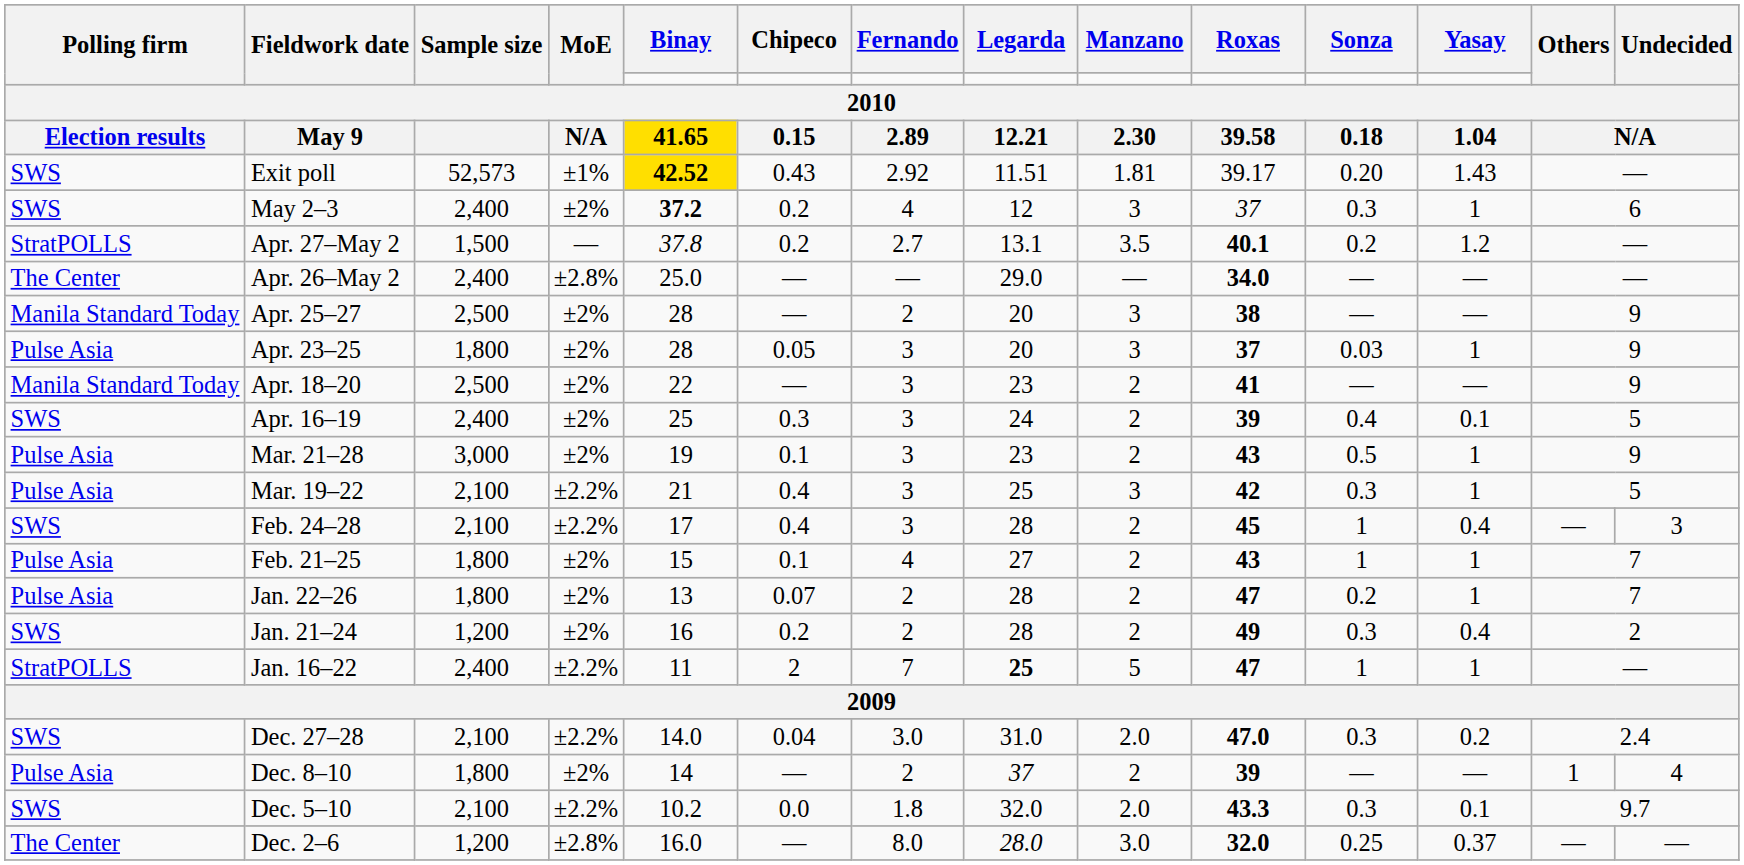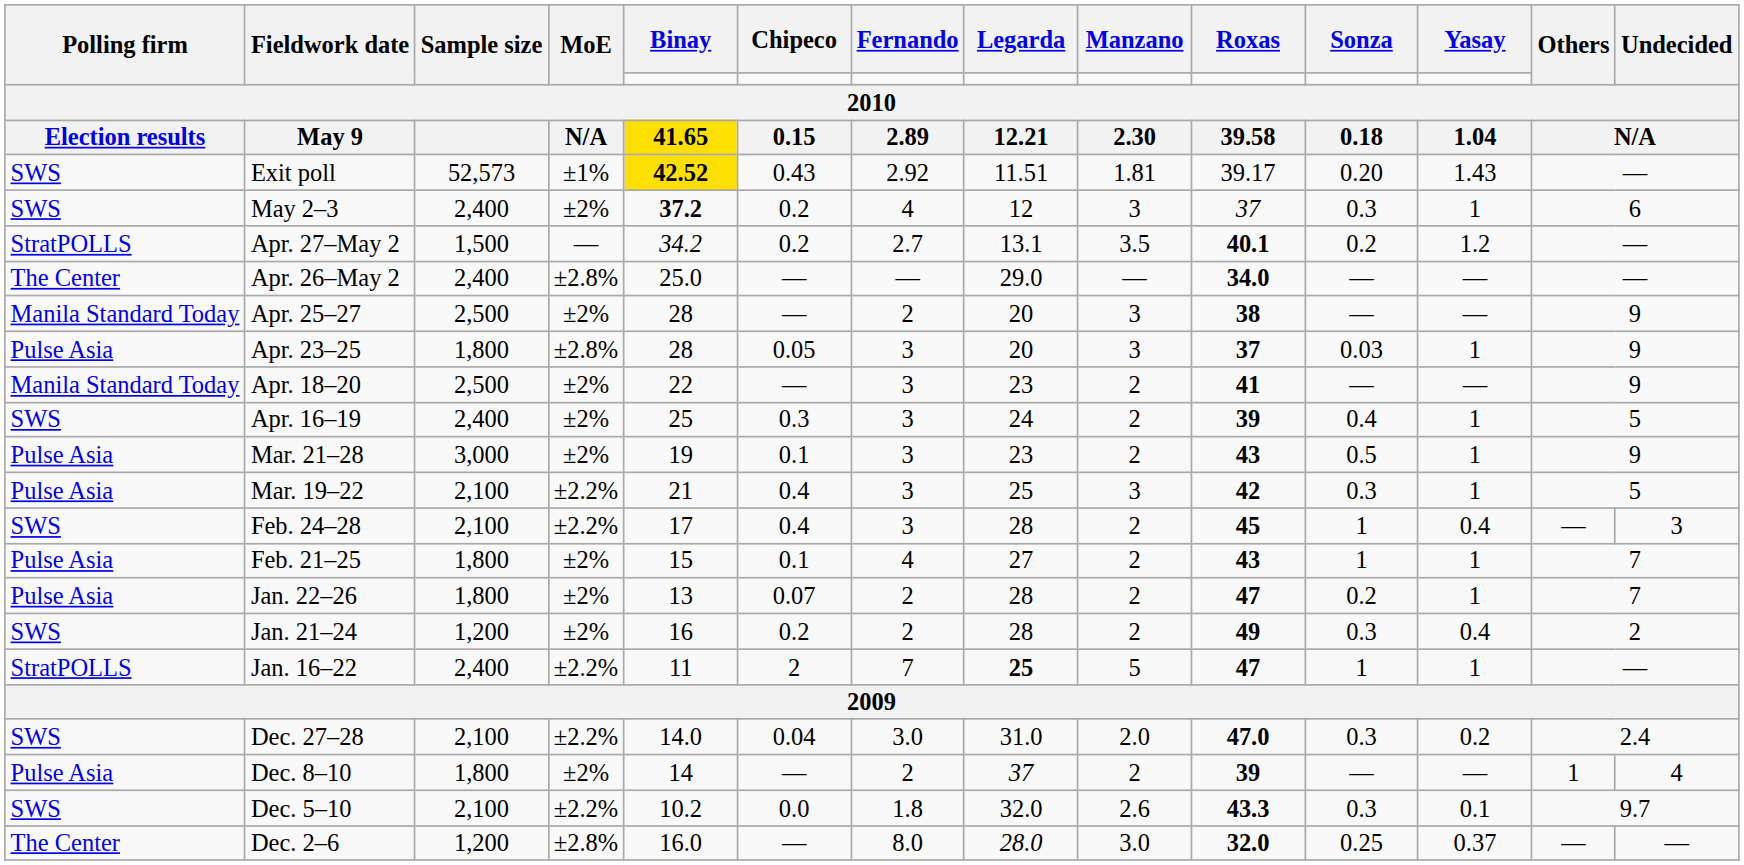(681, 243) 37.8 -> (681, 243) 34.2
(586, 349) ±2% -> (586, 349) ±2.8%
(1475, 420) 0.1 -> (1475, 420) 1
(1135, 808) 2.0 -> (1135, 808) 2.6
